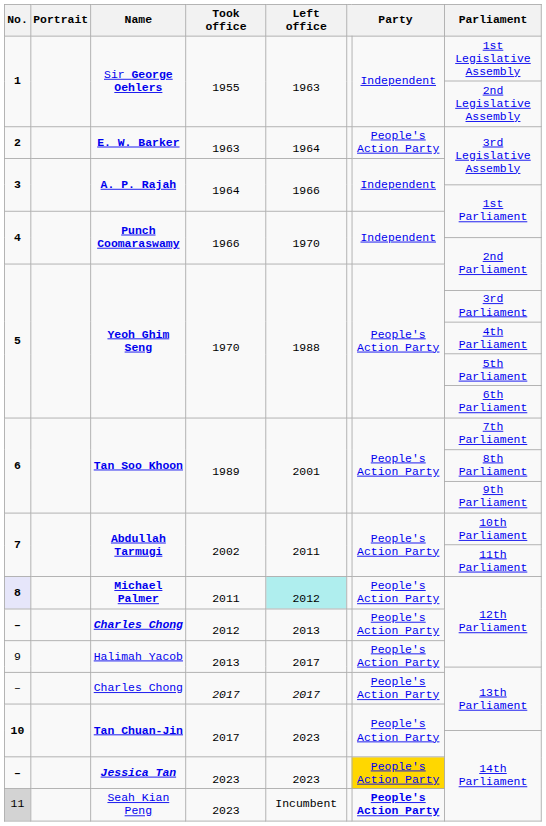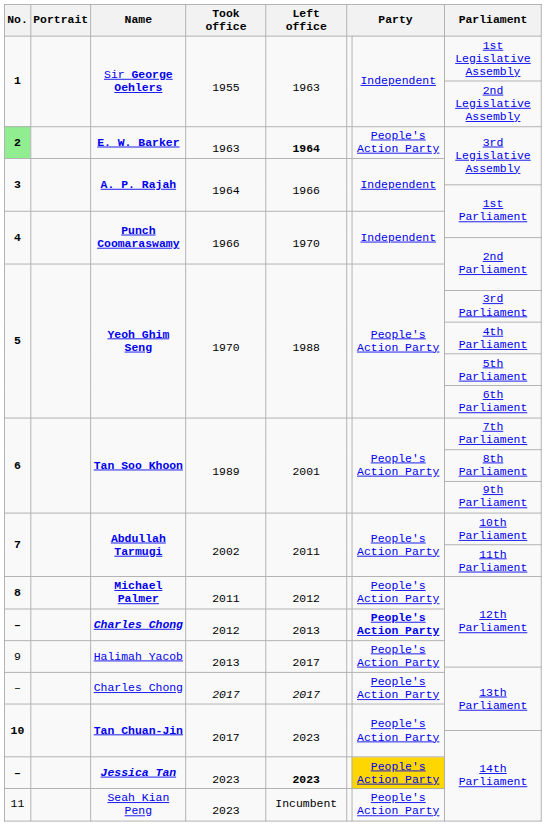(17, 142) no background -> (17, 142) lightgreen background
(306, 149) normal -> (306, 149) bold
(17, 593) lavender background -> (17, 593) no background
(306, 599) paleturquoise background -> (306, 599) no background
(398, 625) normal -> (398, 625) bold
(306, 780) normal -> (306, 780) bold
(17, 805) lightgrey background -> (17, 805) no background
(398, 805) bold -> (398, 805) normal
